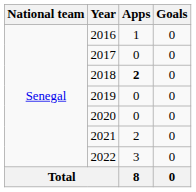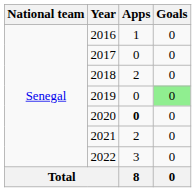(136, 75) bold -> (136, 75) normal
(172, 95) no background -> (172, 95) lightgreen background
(136, 116) normal -> (136, 116) bold
